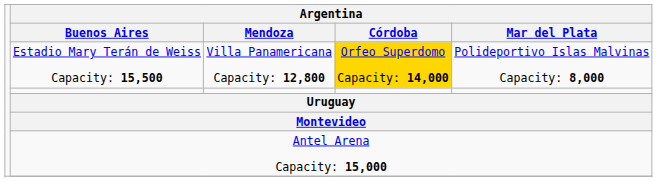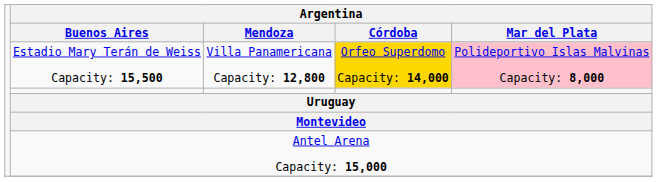(552, 65) no background -> (552, 65) pink background
